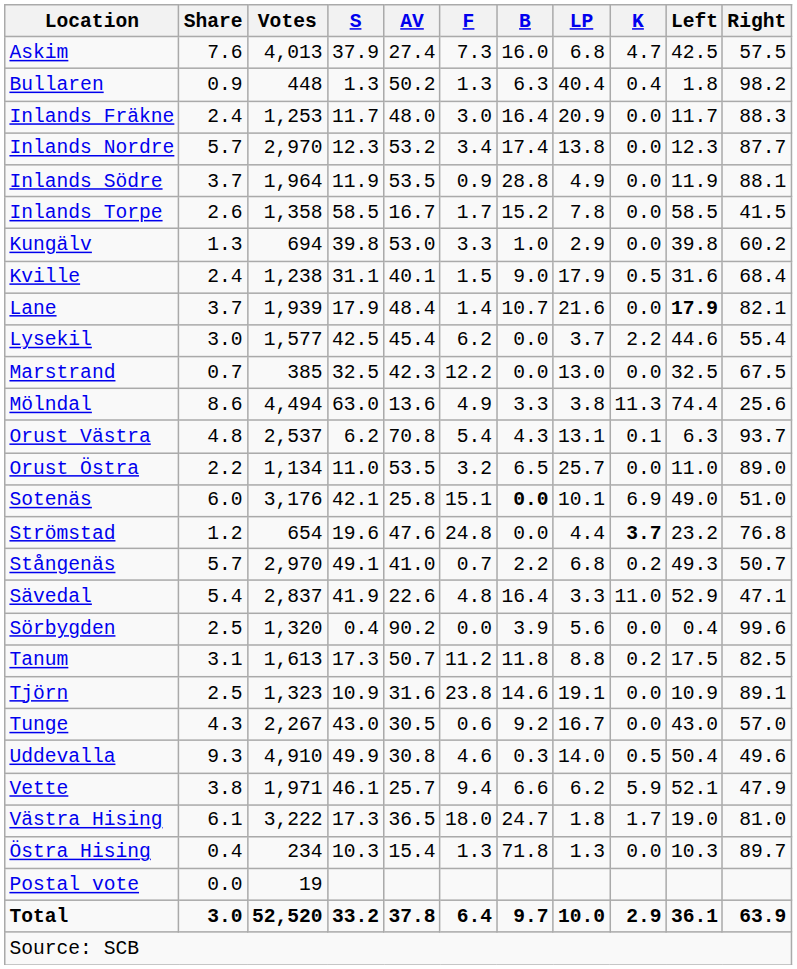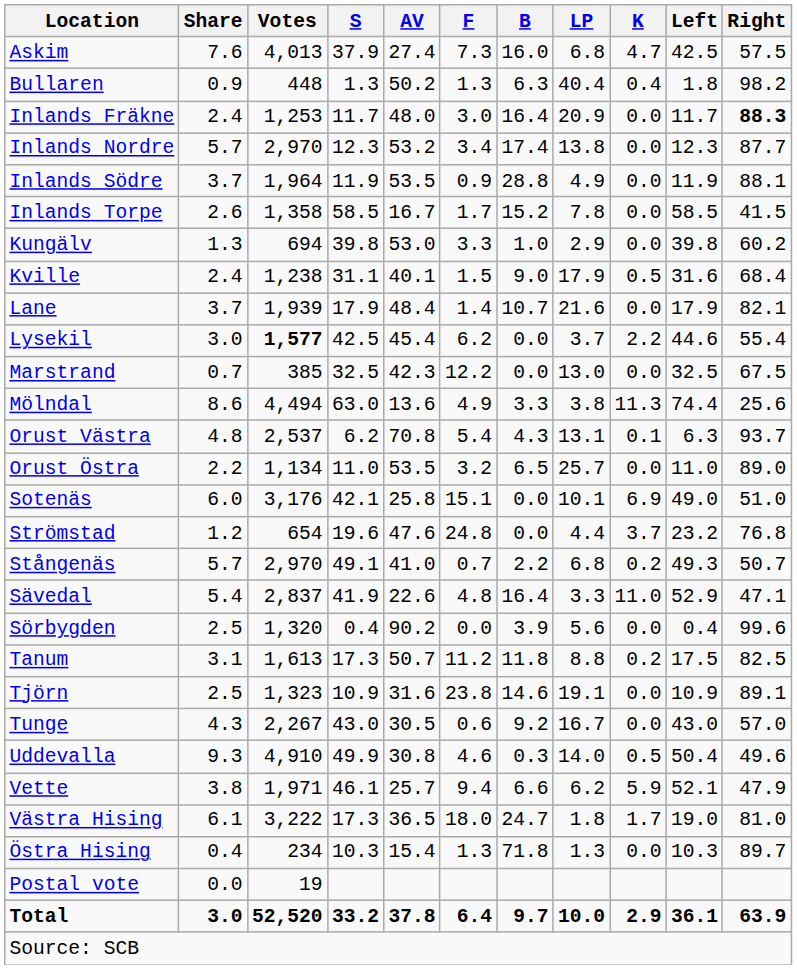(763, 117) normal -> (763, 117) bold
(694, 309) bold -> (694, 309) normal
(293, 341) normal -> (293, 341) bold
(531, 501) bold -> (531, 501) normal
(644, 533) bold -> (644, 533) normal
